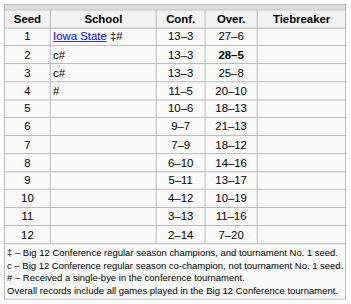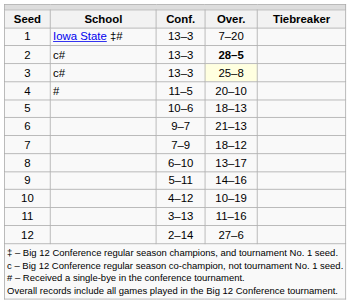(231, 37) 27–6 -> (231, 37) 7–20
(231, 73) no background -> (231, 73) lightyellow background
(231, 163) 14–16 -> (231, 163) 13–17
(231, 181) 13–17 -> (231, 181) 14–16
(231, 235) 7–20 -> (231, 235) 27–6
